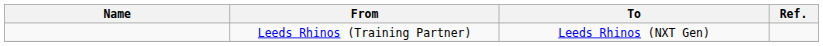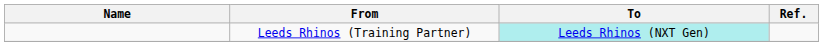(634, 32) no background -> (634, 32) paleturquoise background
